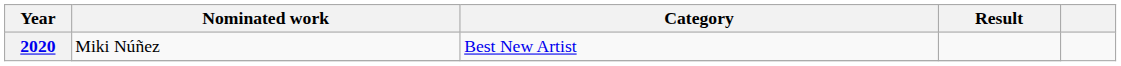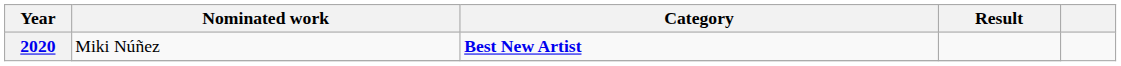(520, 46) normal -> (523, 46) bold
